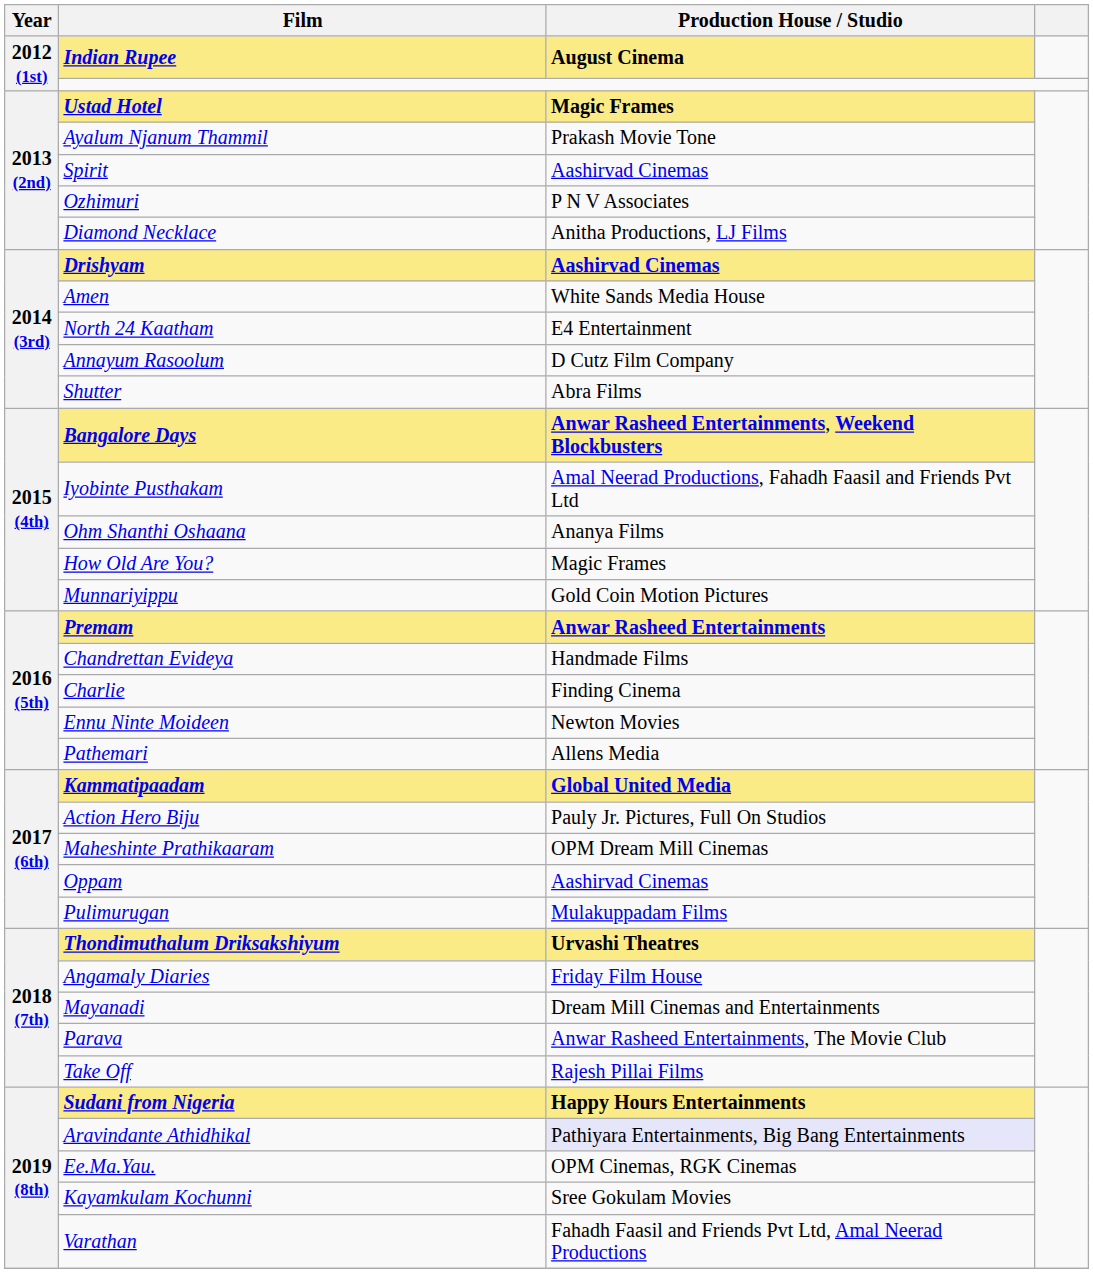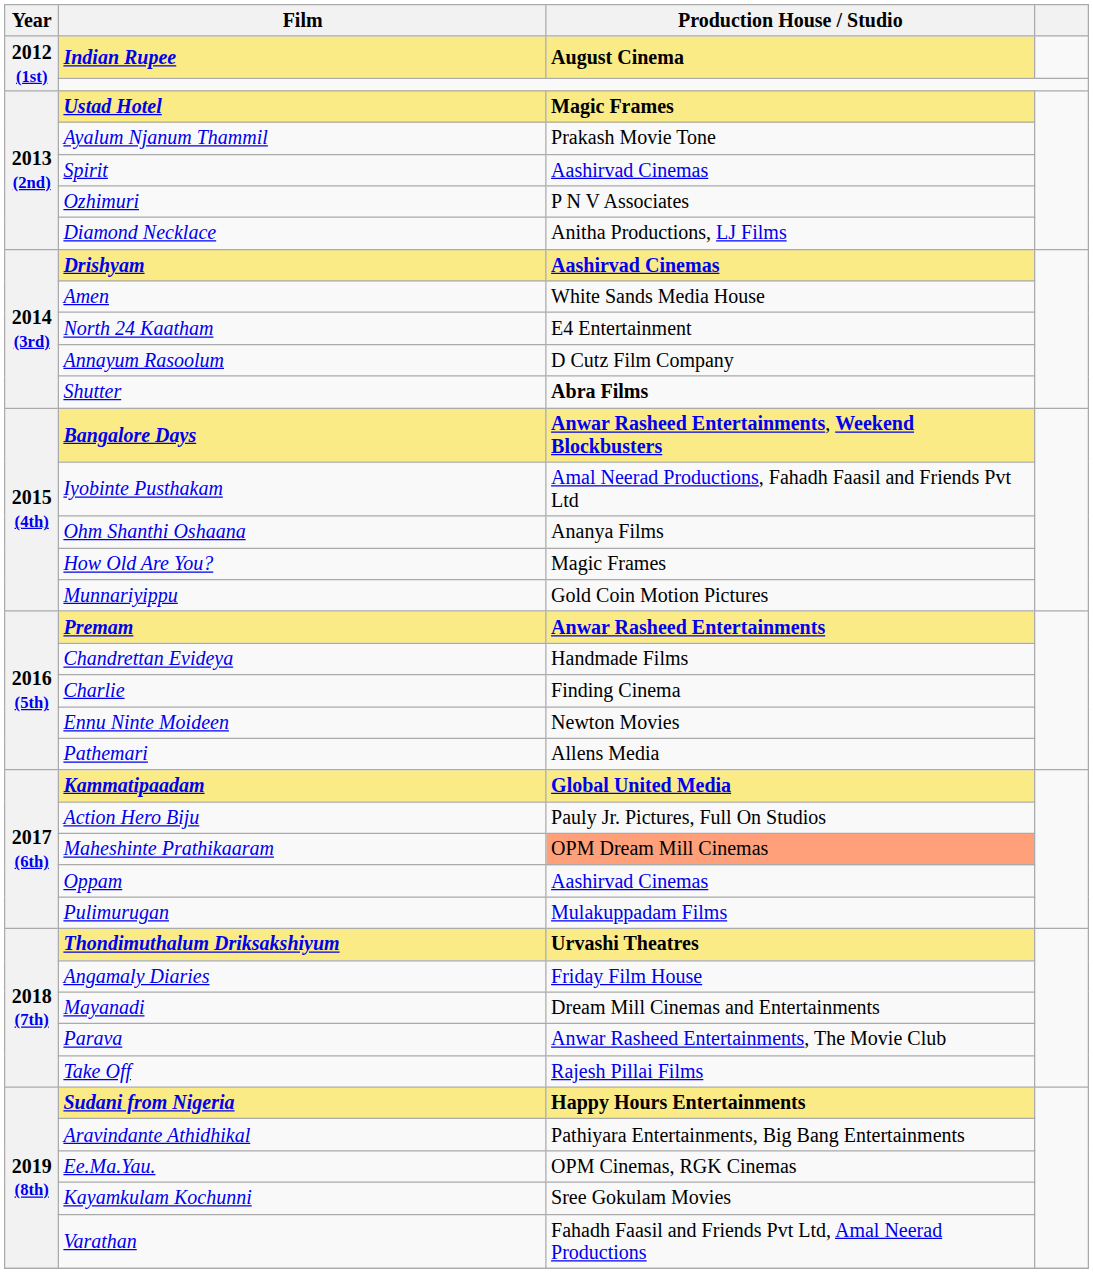(596, 391) normal -> (600, 391) bold
(660, 849) no background -> (660, 849) lightsalmon background
(758, 1134) lavender background -> (758, 1134) no background
